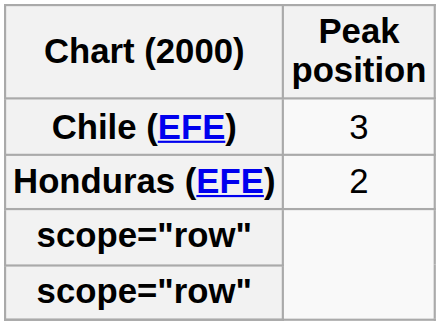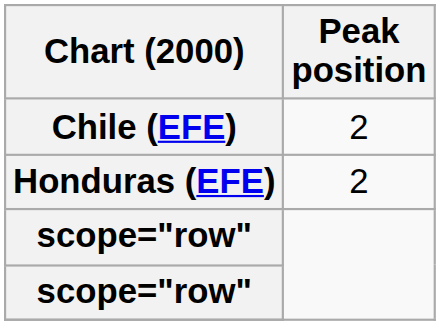(359, 126) 3 -> (359, 126) 2
